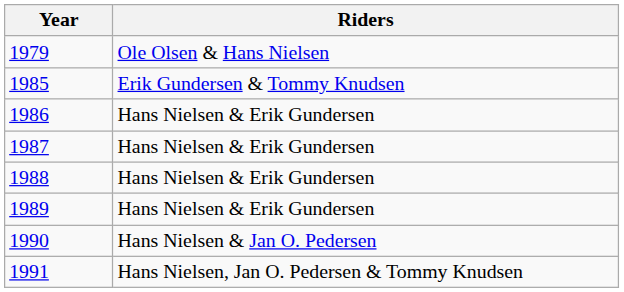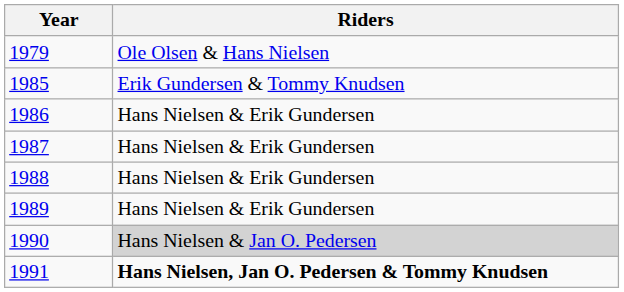(247, 240) no background -> (247, 240) lightgrey background
(320, 271) normal -> (333, 271) bold
